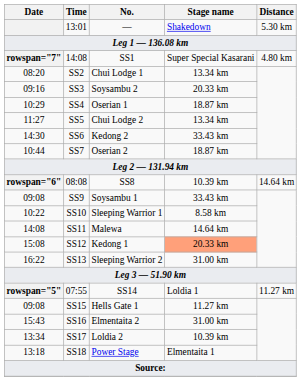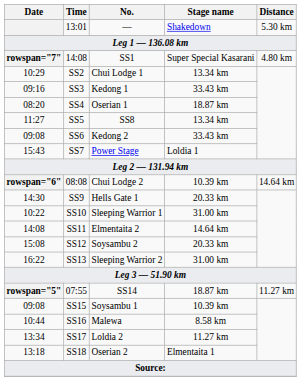(34, 73) 08:20 -> (34, 73) 10:29
(115, 89) Soysambu 2 -> (110, 89) Kedong 1
(211, 89) 20.33 km -> (211, 89) 33.43 km
(34, 104) 10:29 -> (34, 104) 08:20
(117, 120) Chui Lodge 2 -> (127, 120) SS8
(34, 135) 14:30 -> (34, 135) 09:08
(34, 151) 10:44 -> (34, 151) 15:43
(110, 151) Oserian 2 -> (115, 151) Power Stage
(211, 151) 18.87 km -> (183, 151) Loldia 1
(127, 182) SS8 -> (117, 182) Chui Lodge 2
(34, 197) 09:08 -> (34, 197) 14:30
(115, 197) Soysambu 1 -> (115, 197) Hells Gate 1
(211, 197) 33.43 km -> (211, 197) 20.33 km
(211, 213) 8.58 km -> (211, 213) 31.00 km
(107, 228) Malewa -> (115, 228) Elmentaita 2
(110, 244) Kedong 1 -> (115, 244) Soysambu 2
(211, 244) lightsalmon background -> (211, 244) no background
(183, 290) Loldia 1 -> (211, 290) 18.87 km
(115, 305) Hells Gate 1 -> (115, 305) Soysambu 1
(211, 305) 11.27 km -> (211, 305) 10.39 km
(34, 321) 15:43 -> (34, 321) 10:44
(115, 321) Elmentaita 2 -> (107, 321) Malewa
(211, 321) 31.00 km -> (211, 321) 8.58 km
(211, 336) 10.39 km -> (211, 336) 11.27 km
(115, 352) Power Stage -> (110, 352) Oserian 2
